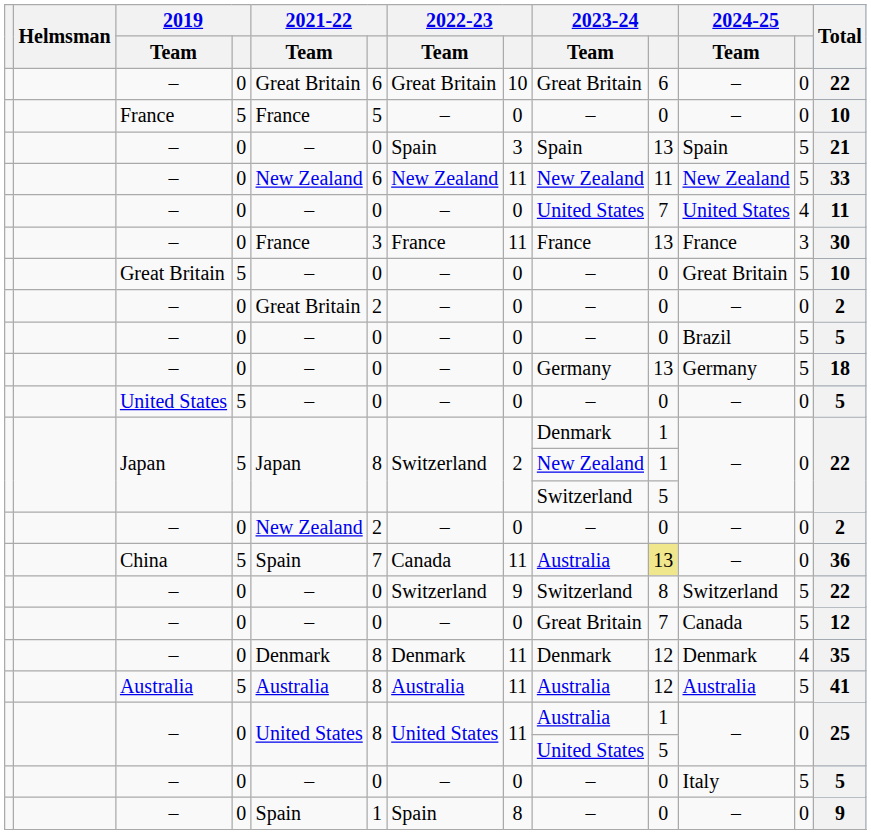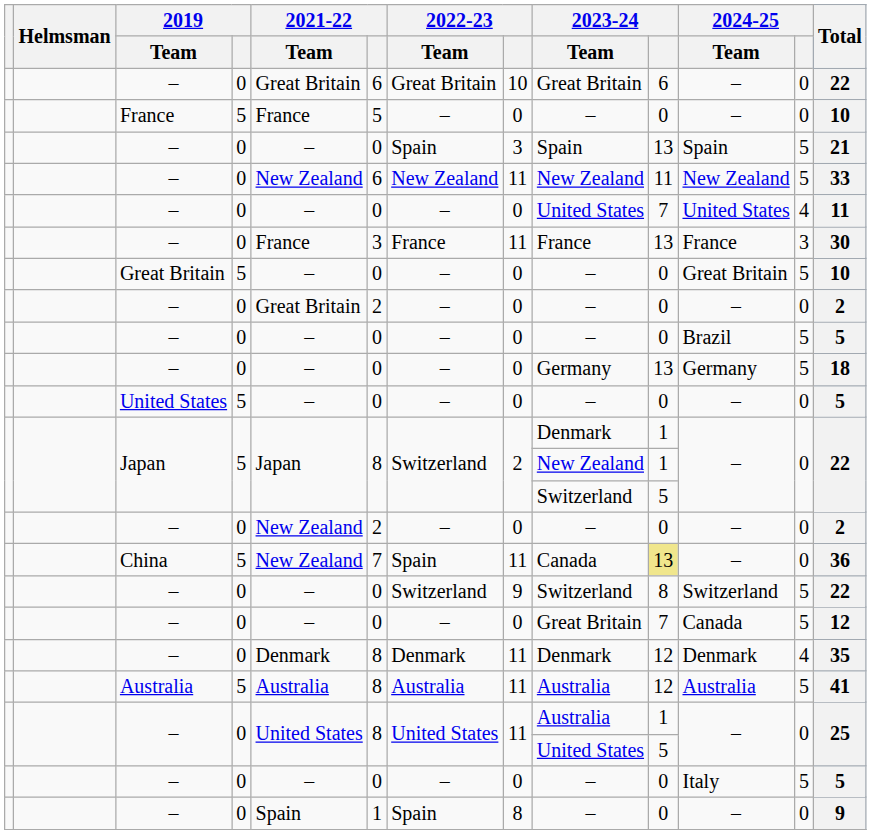(278, 559) Spain -> (309, 559) New Zealand
(421, 559) Canada -> (414, 559) Spain
(573, 559) Australia -> (567, 559) Canada
